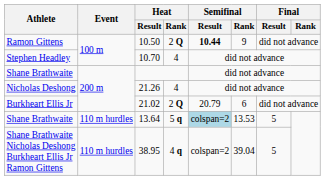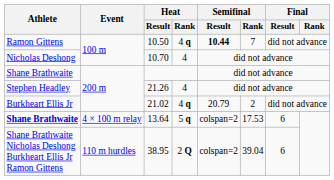(176, 42) 2 Q -> (185, 42) 4 q
(244, 42) 9 -> (253, 42) 7
(38, 58) Stephen Headley -> (41, 58) Nicholas Deshong
(41, 88) Nicholas Deshong -> (38, 88) Stephen Headley
(176, 104) 2 Q -> (185, 104) 4 q
(244, 104) 6 -> (253, 104) 2
(40, 119) normal -> (42, 119) bold
(106, 119) 110 m hurdles -> (112, 119) 4 × 100 m relay
(210, 119) lightblue background -> (219, 119) no background
(244, 119) 13.53 -> (253, 119) 17.53
(274, 119) 5 -> (282, 119) 6
(176, 151) 4 q -> (185, 151) 2 Q
(274, 151) 5 -> (282, 151) 6
